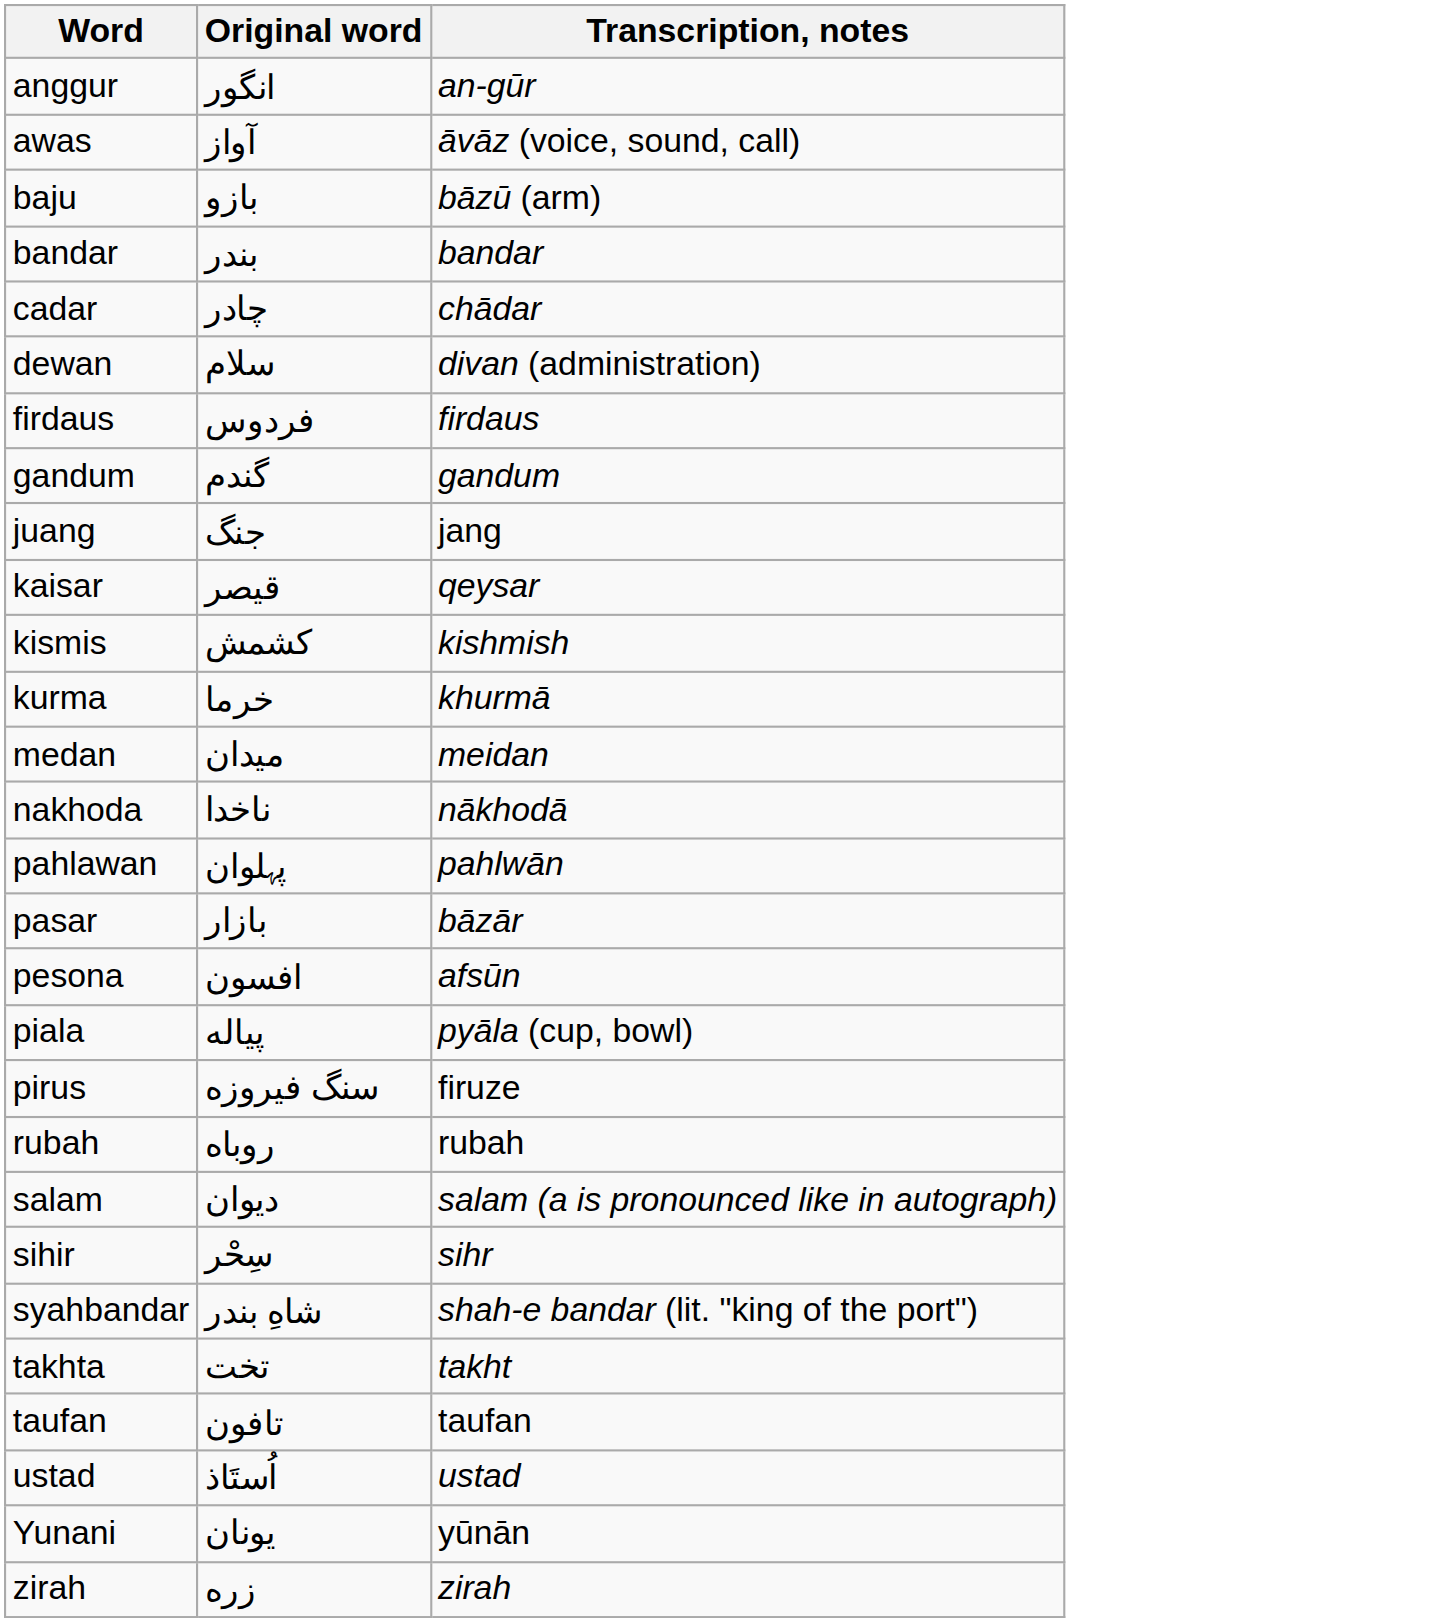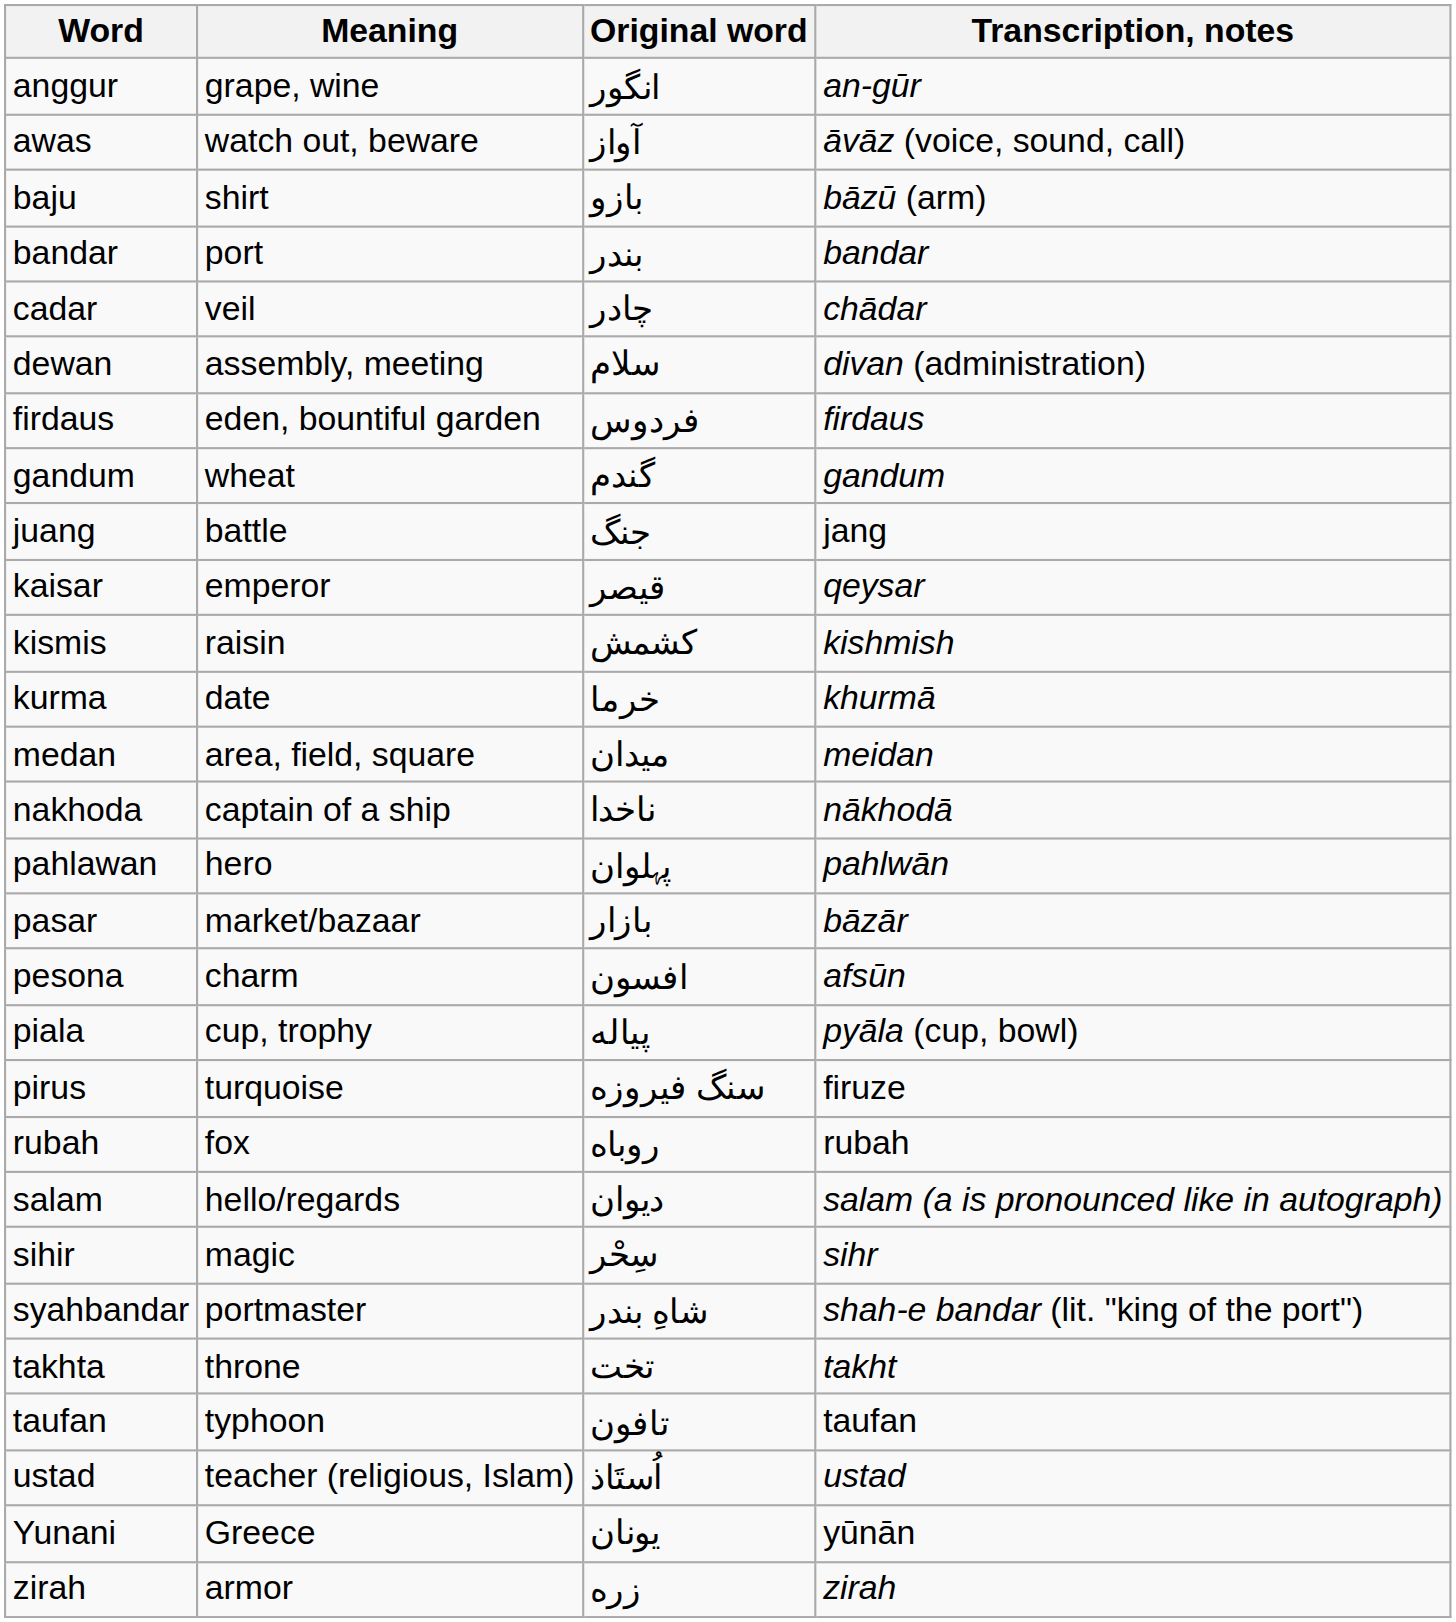+ column: (390, 31)
